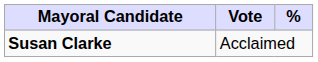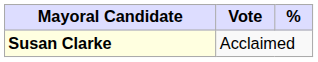(60, 43) no background -> (60, 43) lightyellow background
